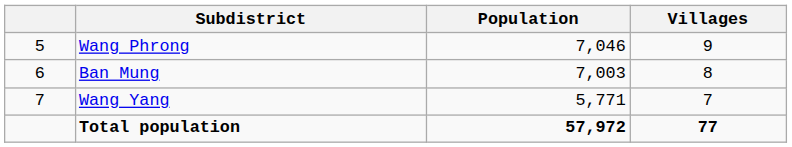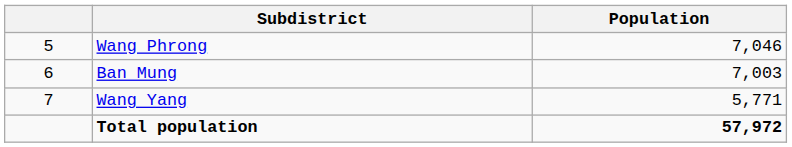- column: (708, 19)
